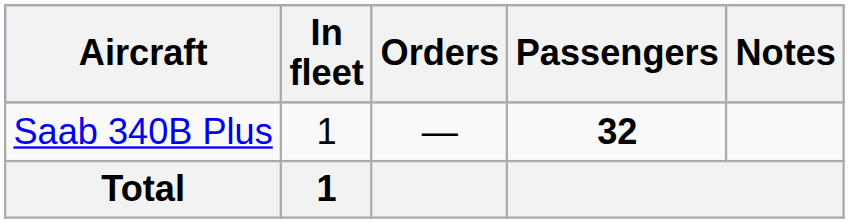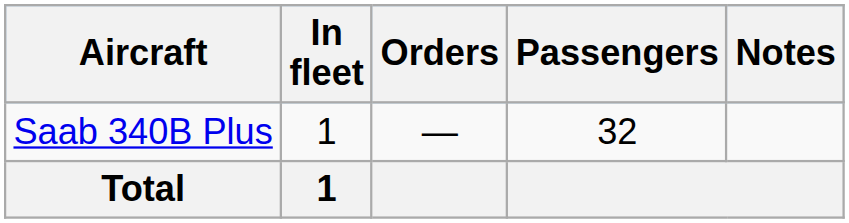(617, 131) bold -> (617, 131) normal
